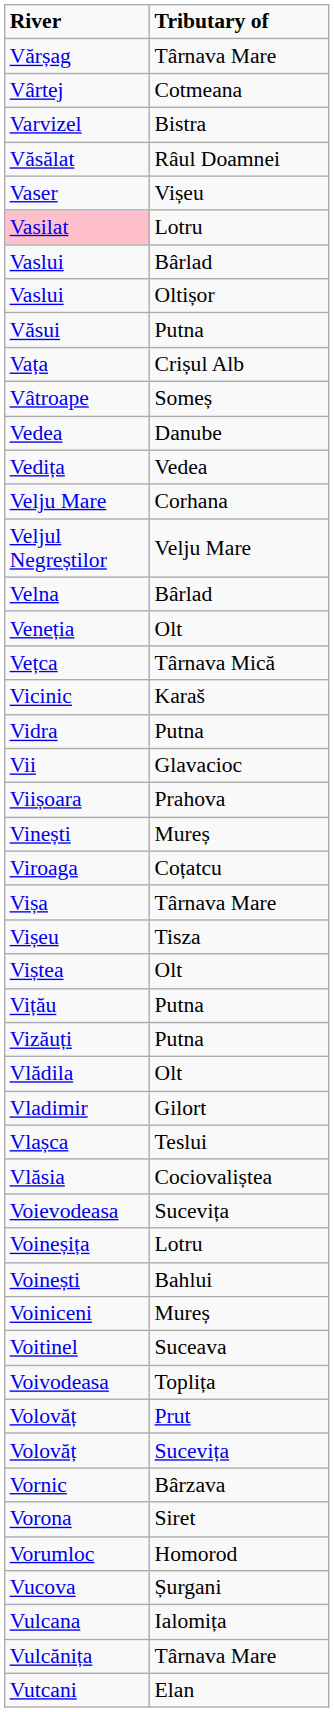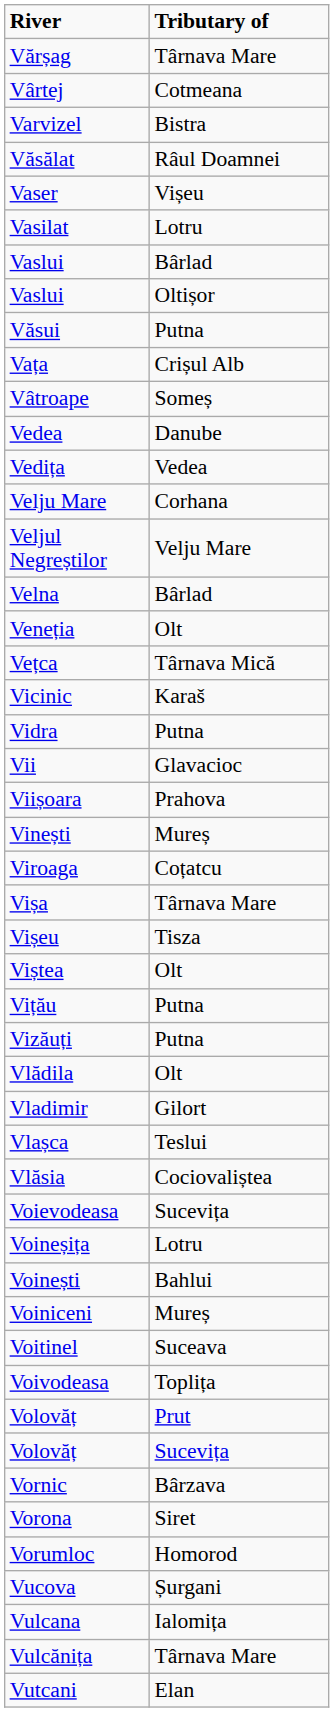(39, 227) pink background -> (39, 227) no background
